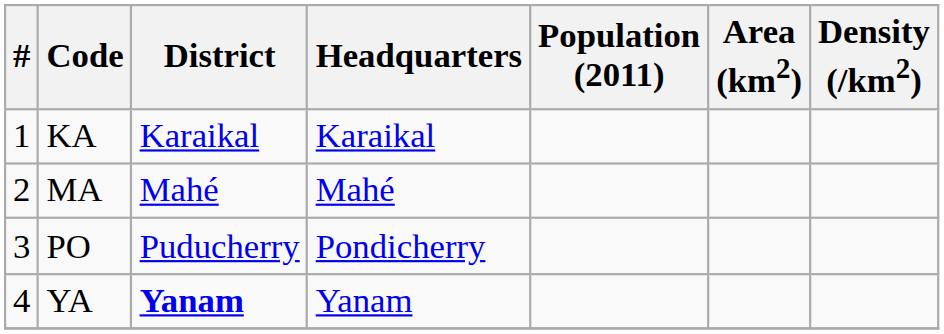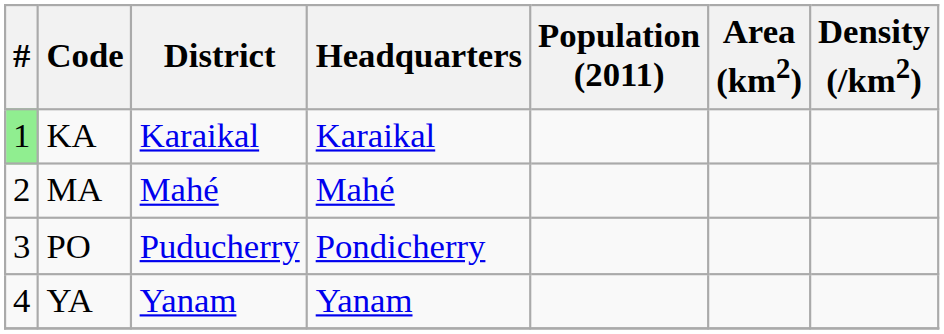(22, 135) no background -> (22, 135) lightgreen background
(192, 300) bold -> (188, 300) normal
